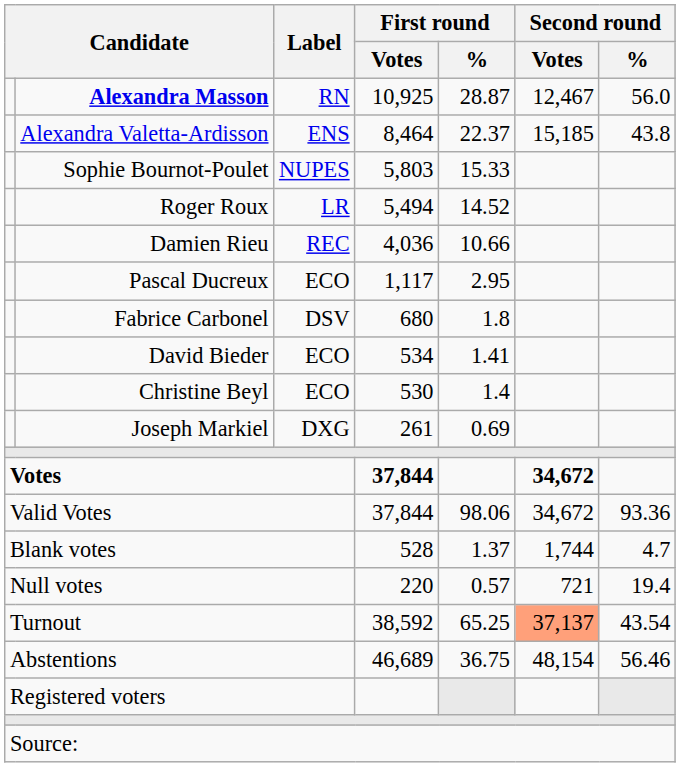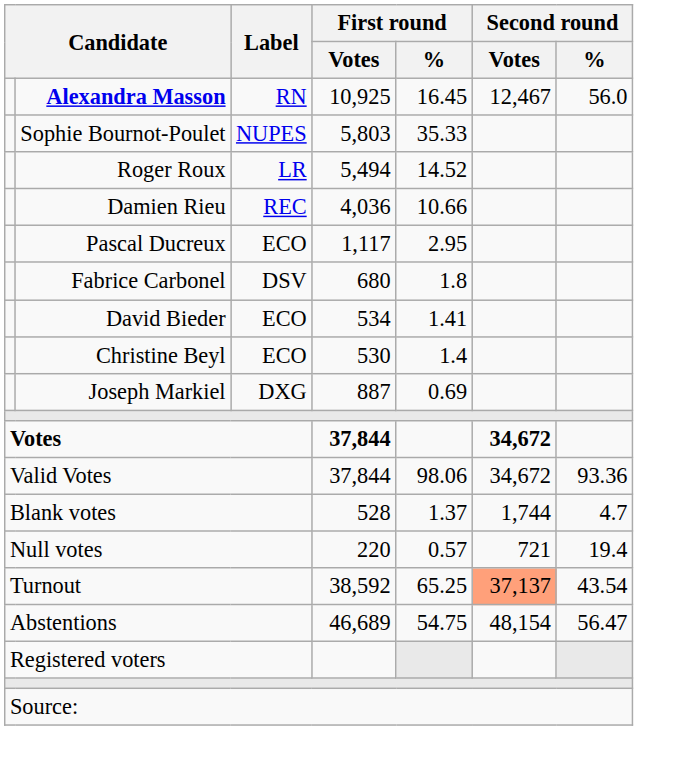(485, 96) 28.87 -> (442, 96) 16.45
- row: (144, 133)
(485, 170) 15.33 -> (442, 133) 35.33
(417, 428) 261 -> (374, 391) 887
(485, 659) 36.75 -> (442, 622) 54.75
(645, 659) 56.46 -> (602, 622) 56.47
